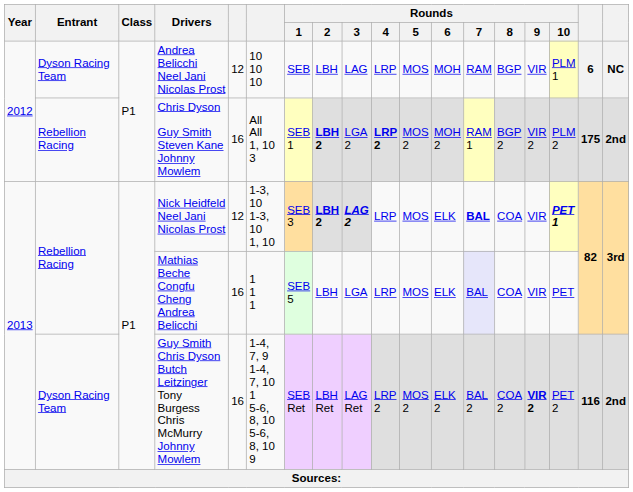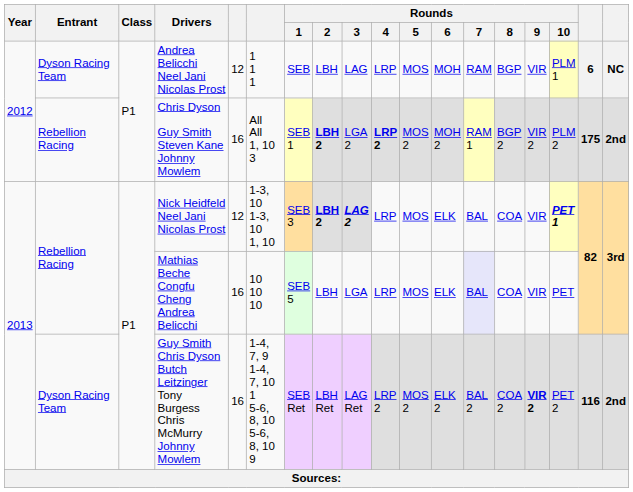(256, 69) 10 10 10 -> (252, 69) 1 1 1
(478, 216) bold -> (477, 216) normal
(252, 292) 1 1 1 -> (256, 292) 10 10 10
